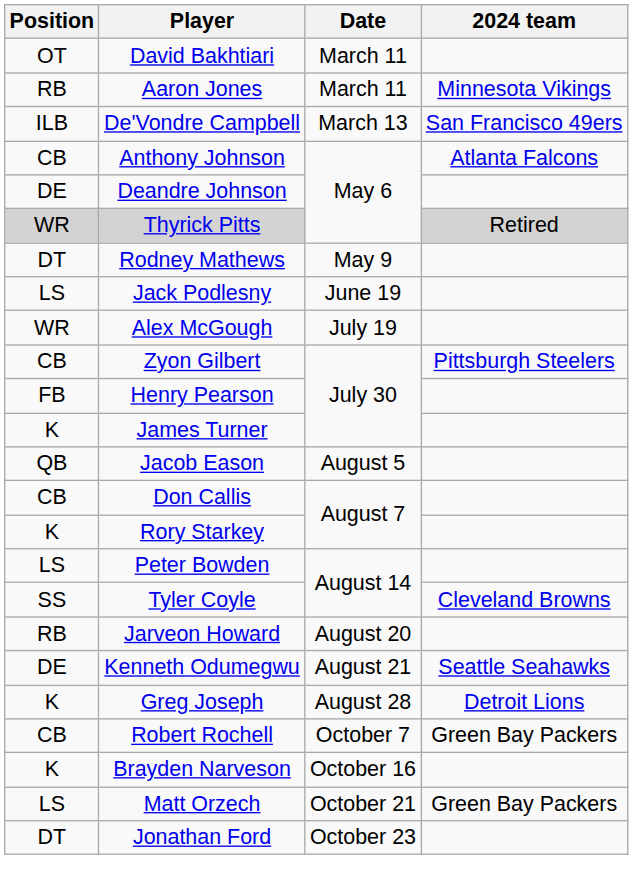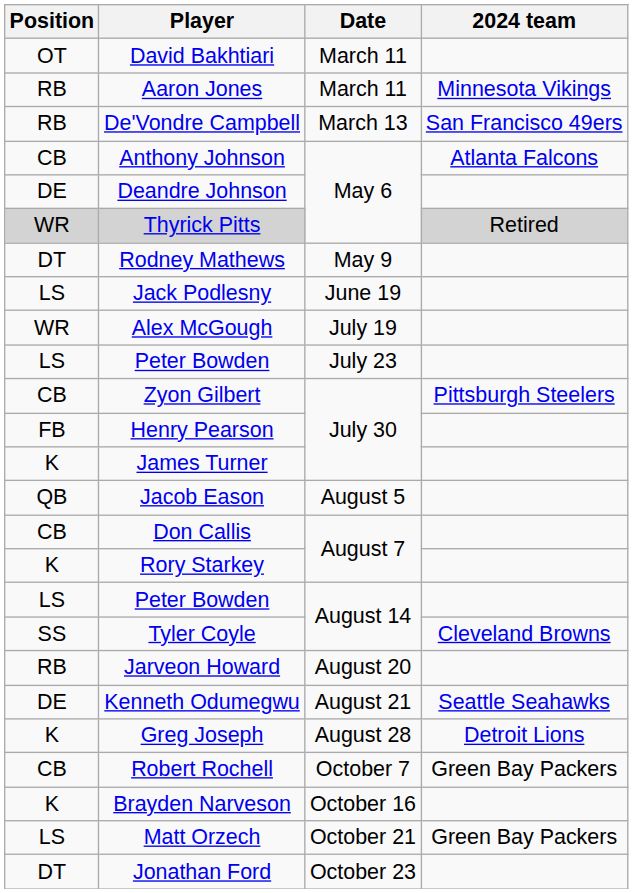(52, 123) ILB -> (52, 123) RB
+ row: (202, 361)
